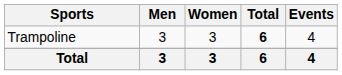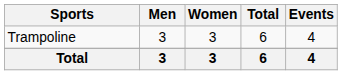(263, 37) bold -> (263, 37) normal
